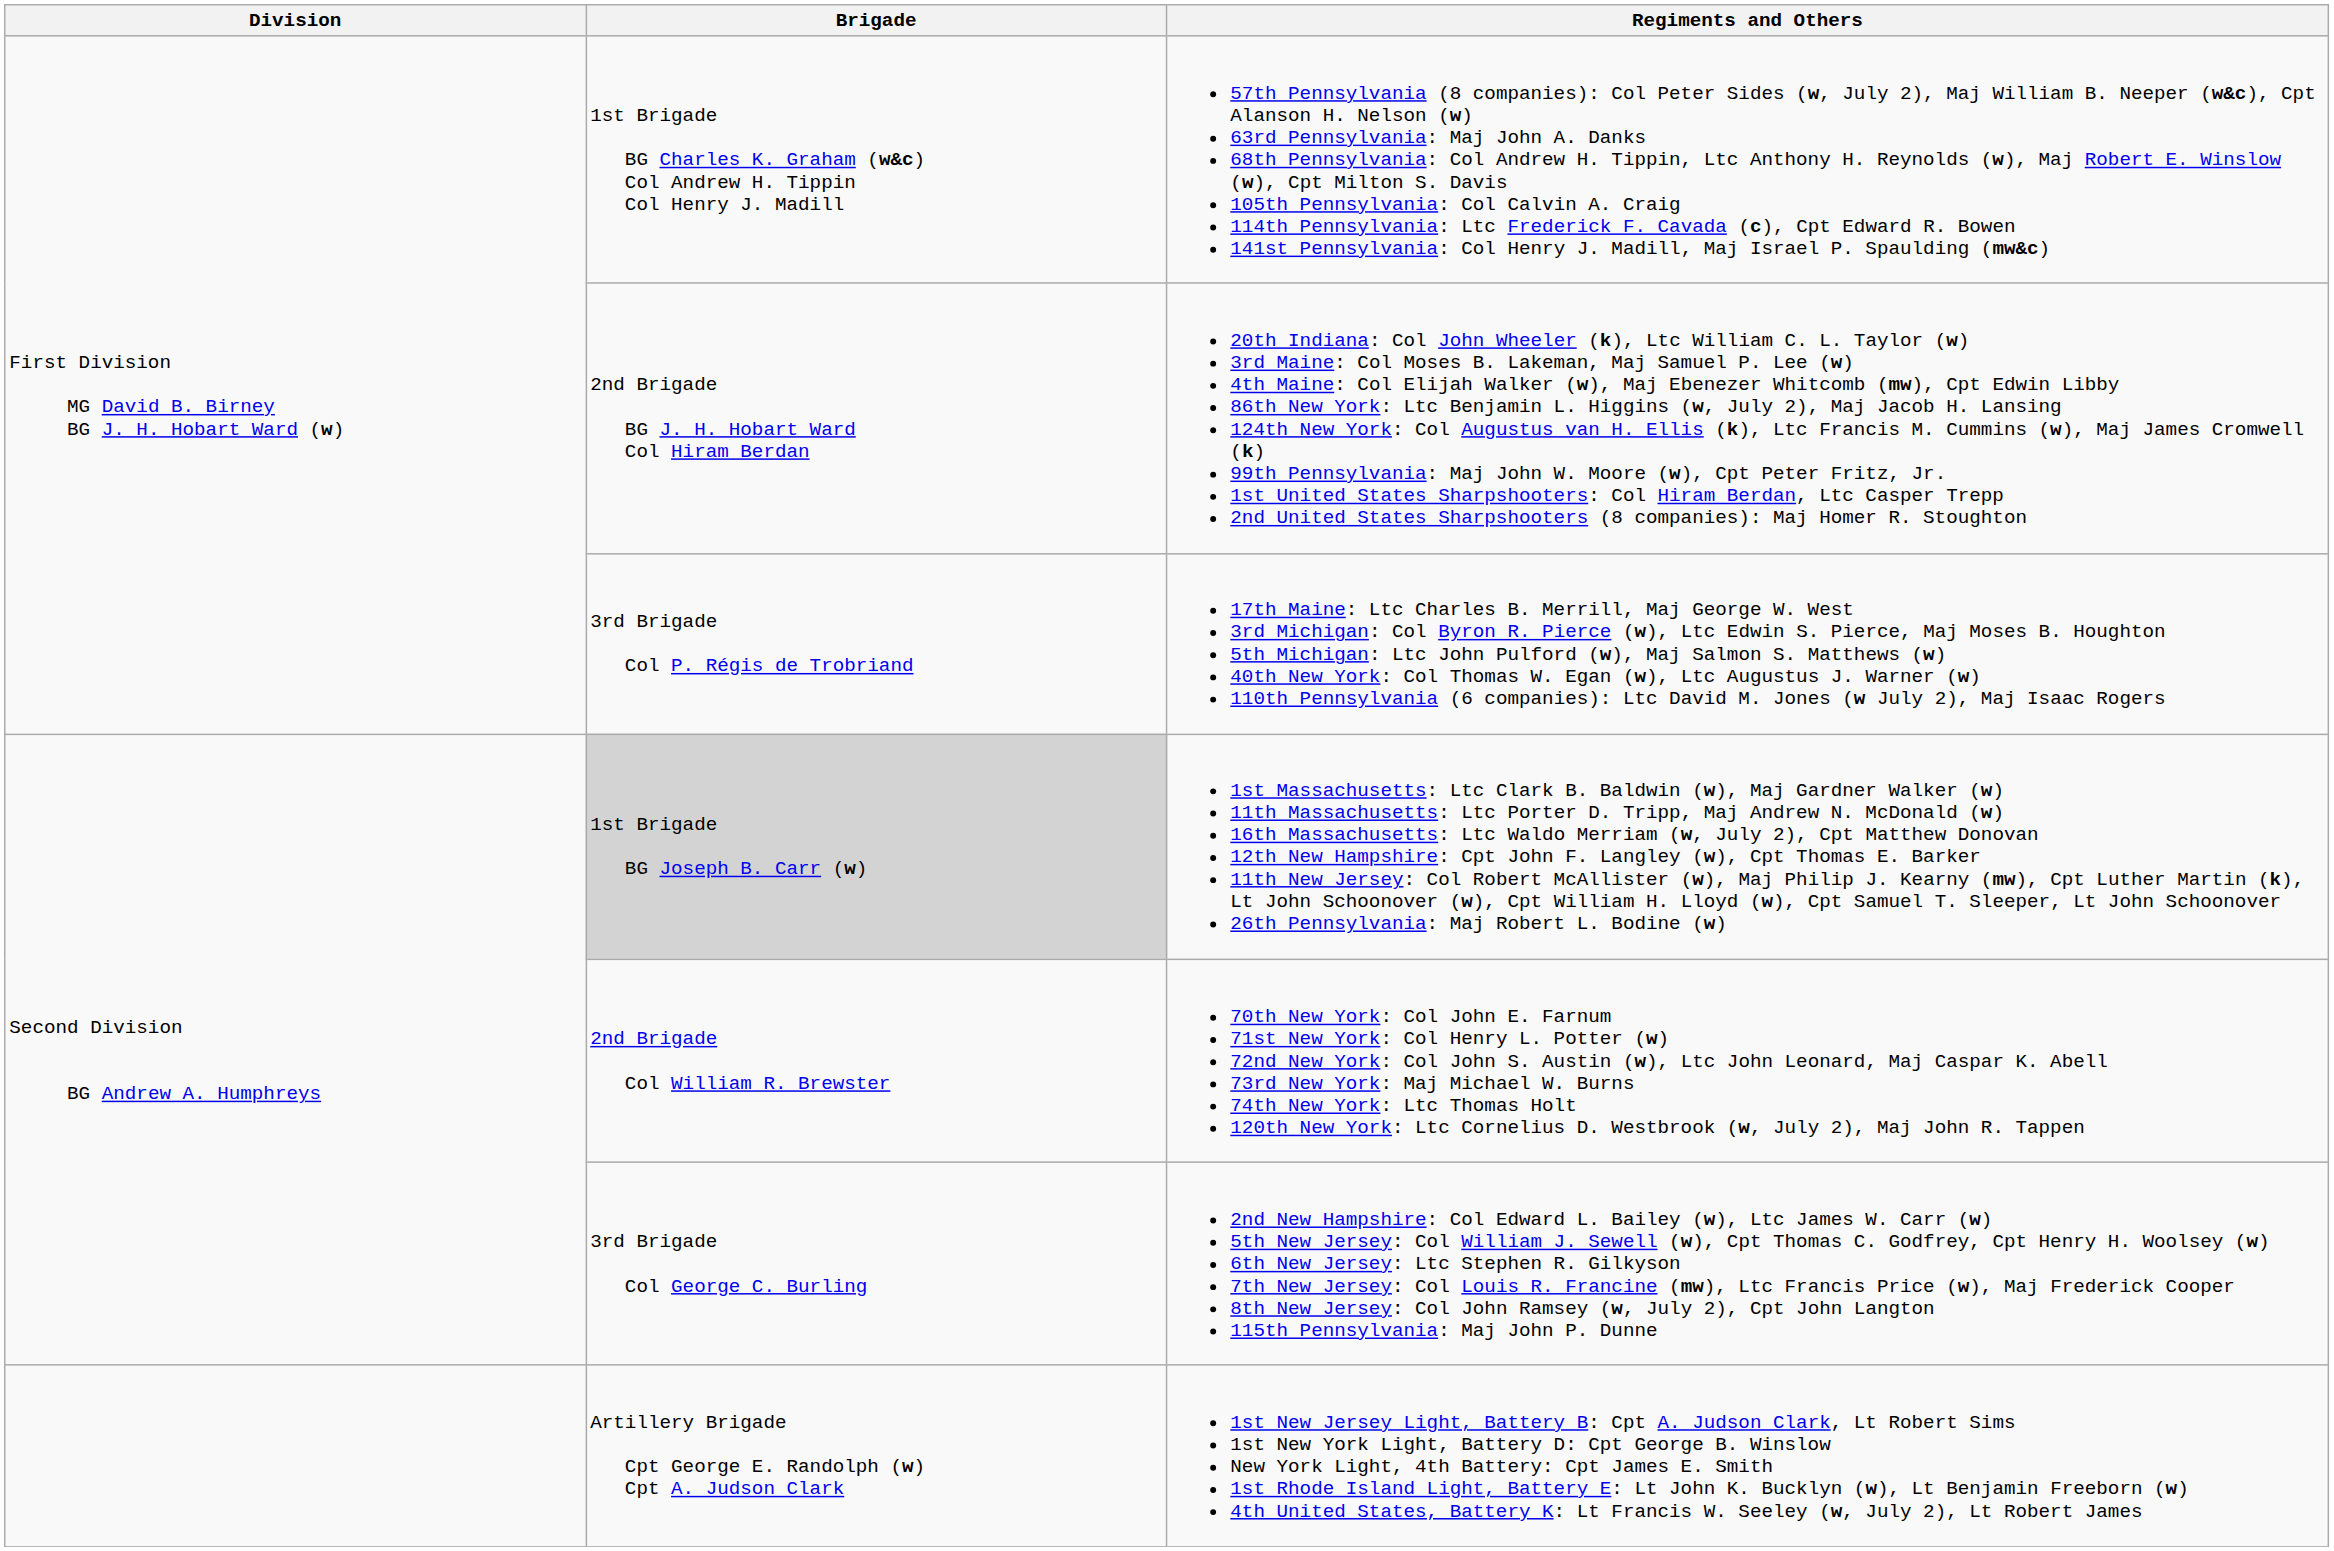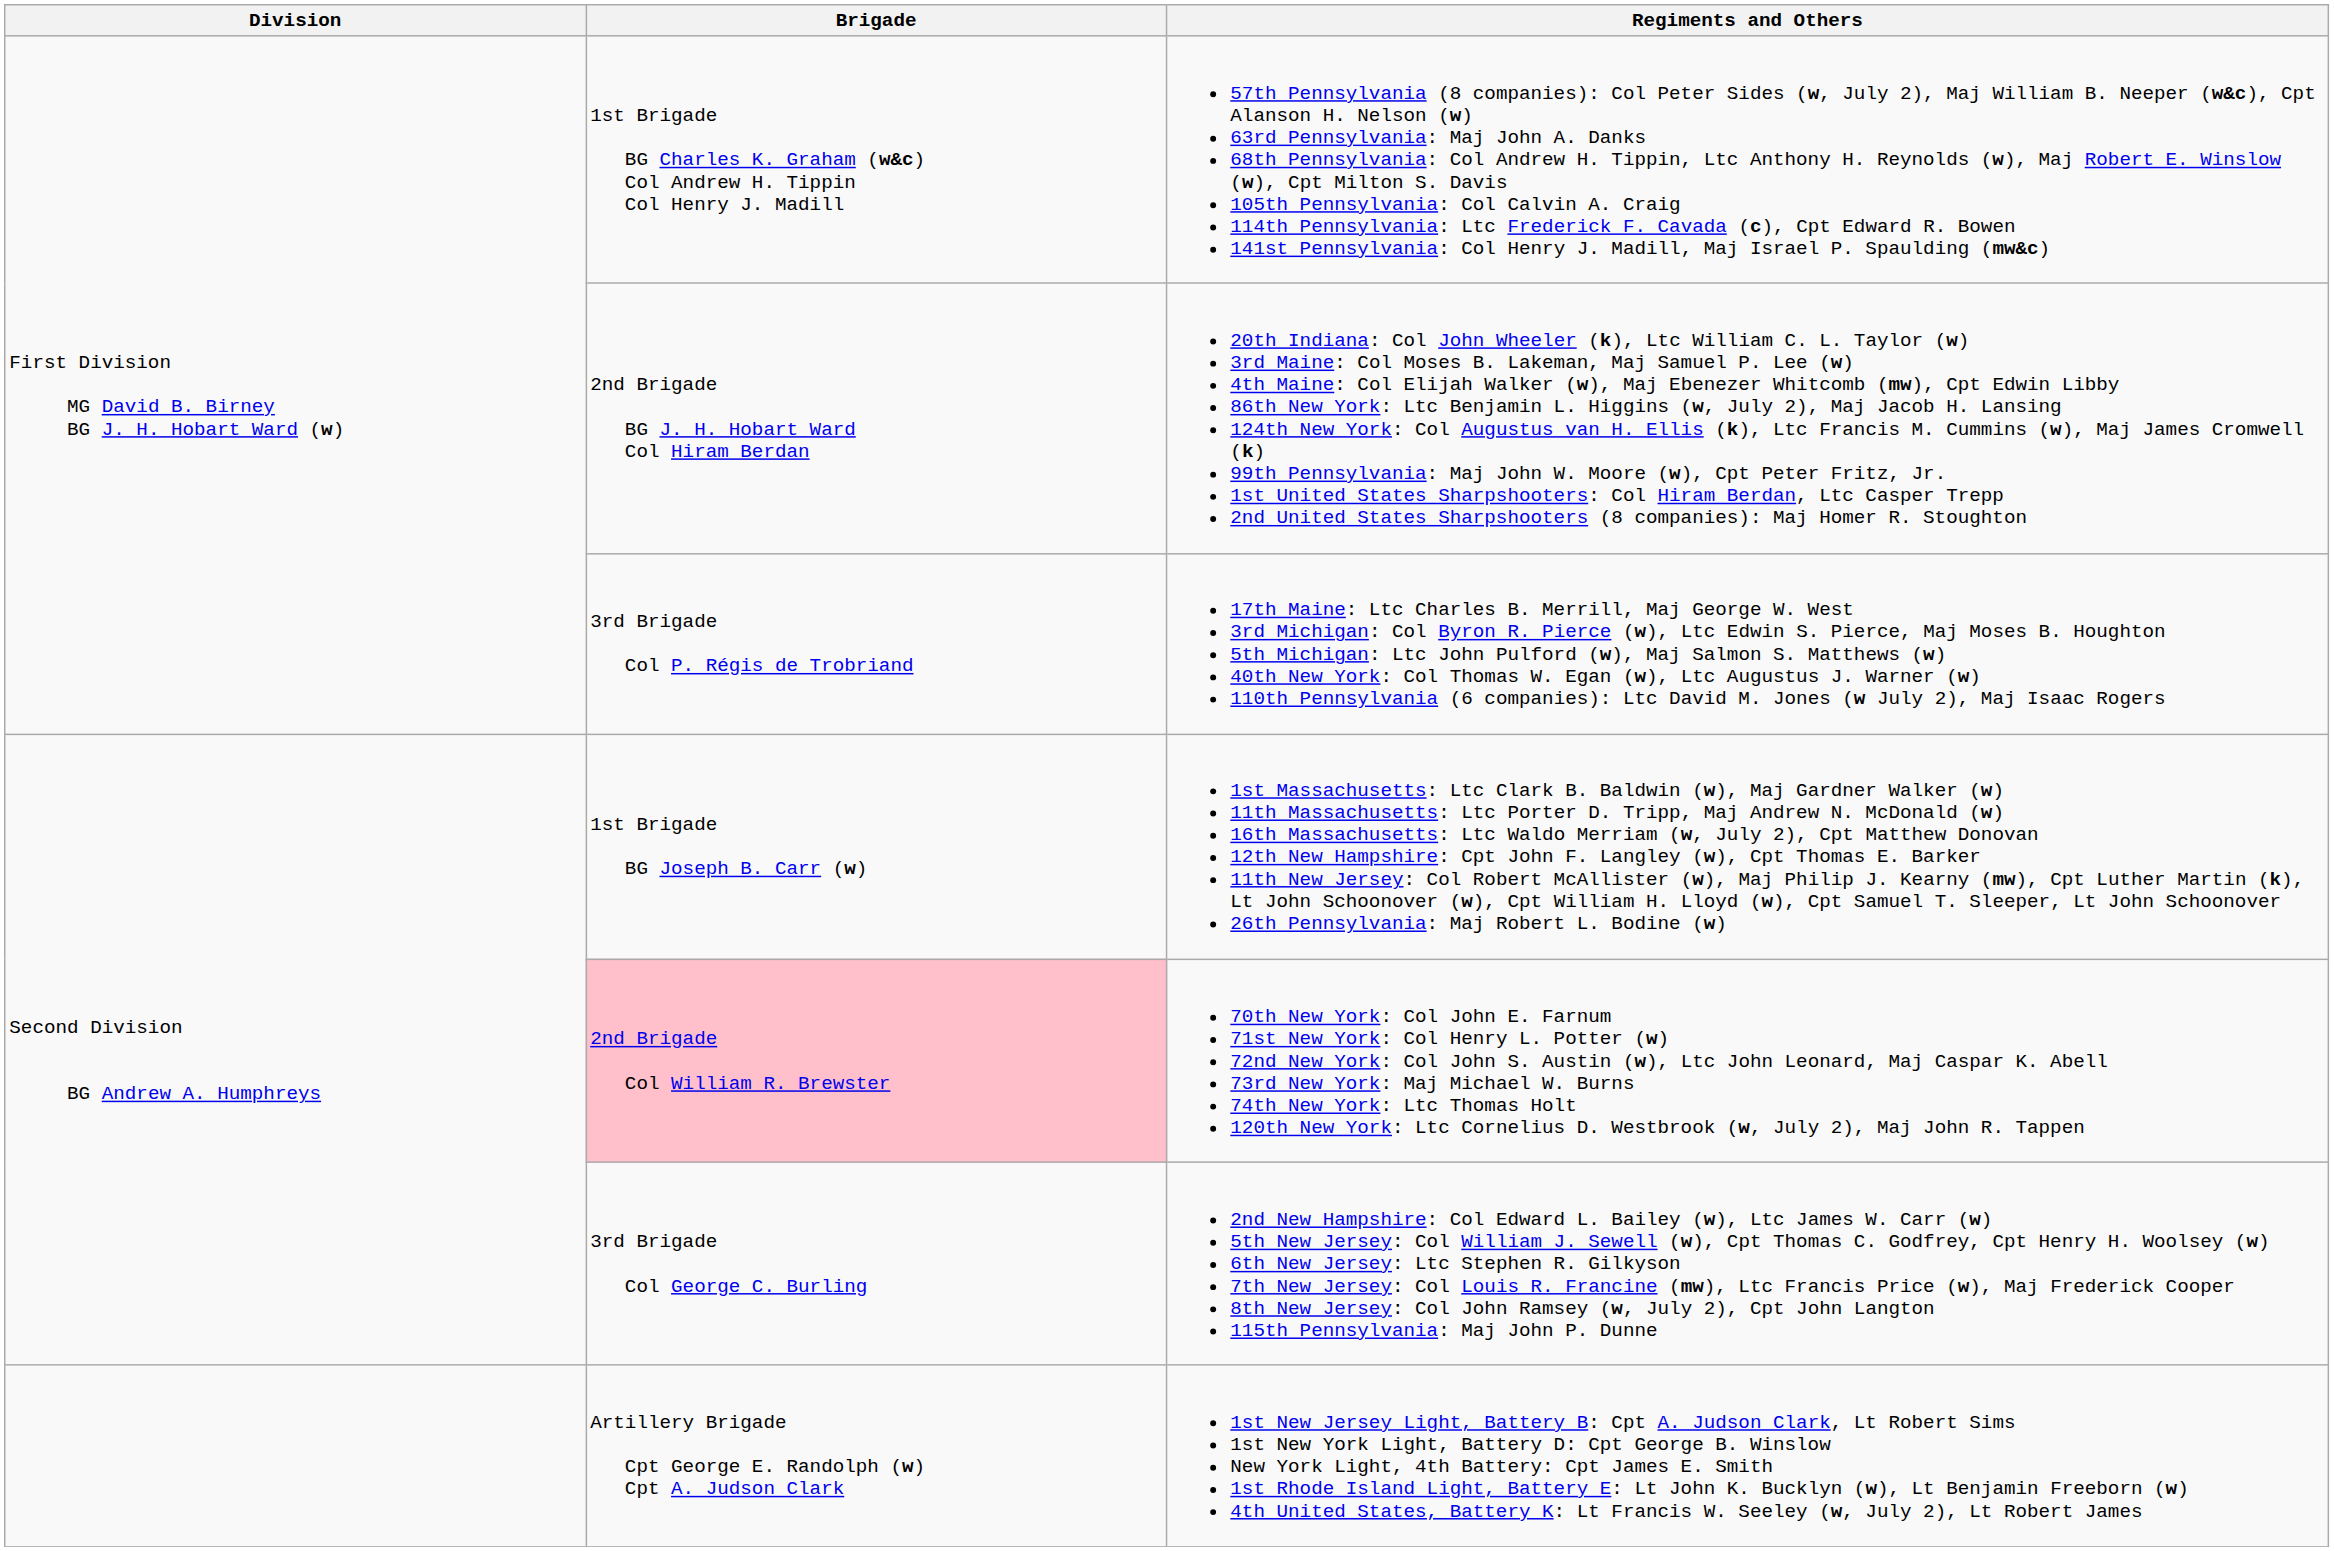(729, 847) lightgrey background -> (729, 847) no background
(740, 1061) no background -> (740, 1061) pink background
